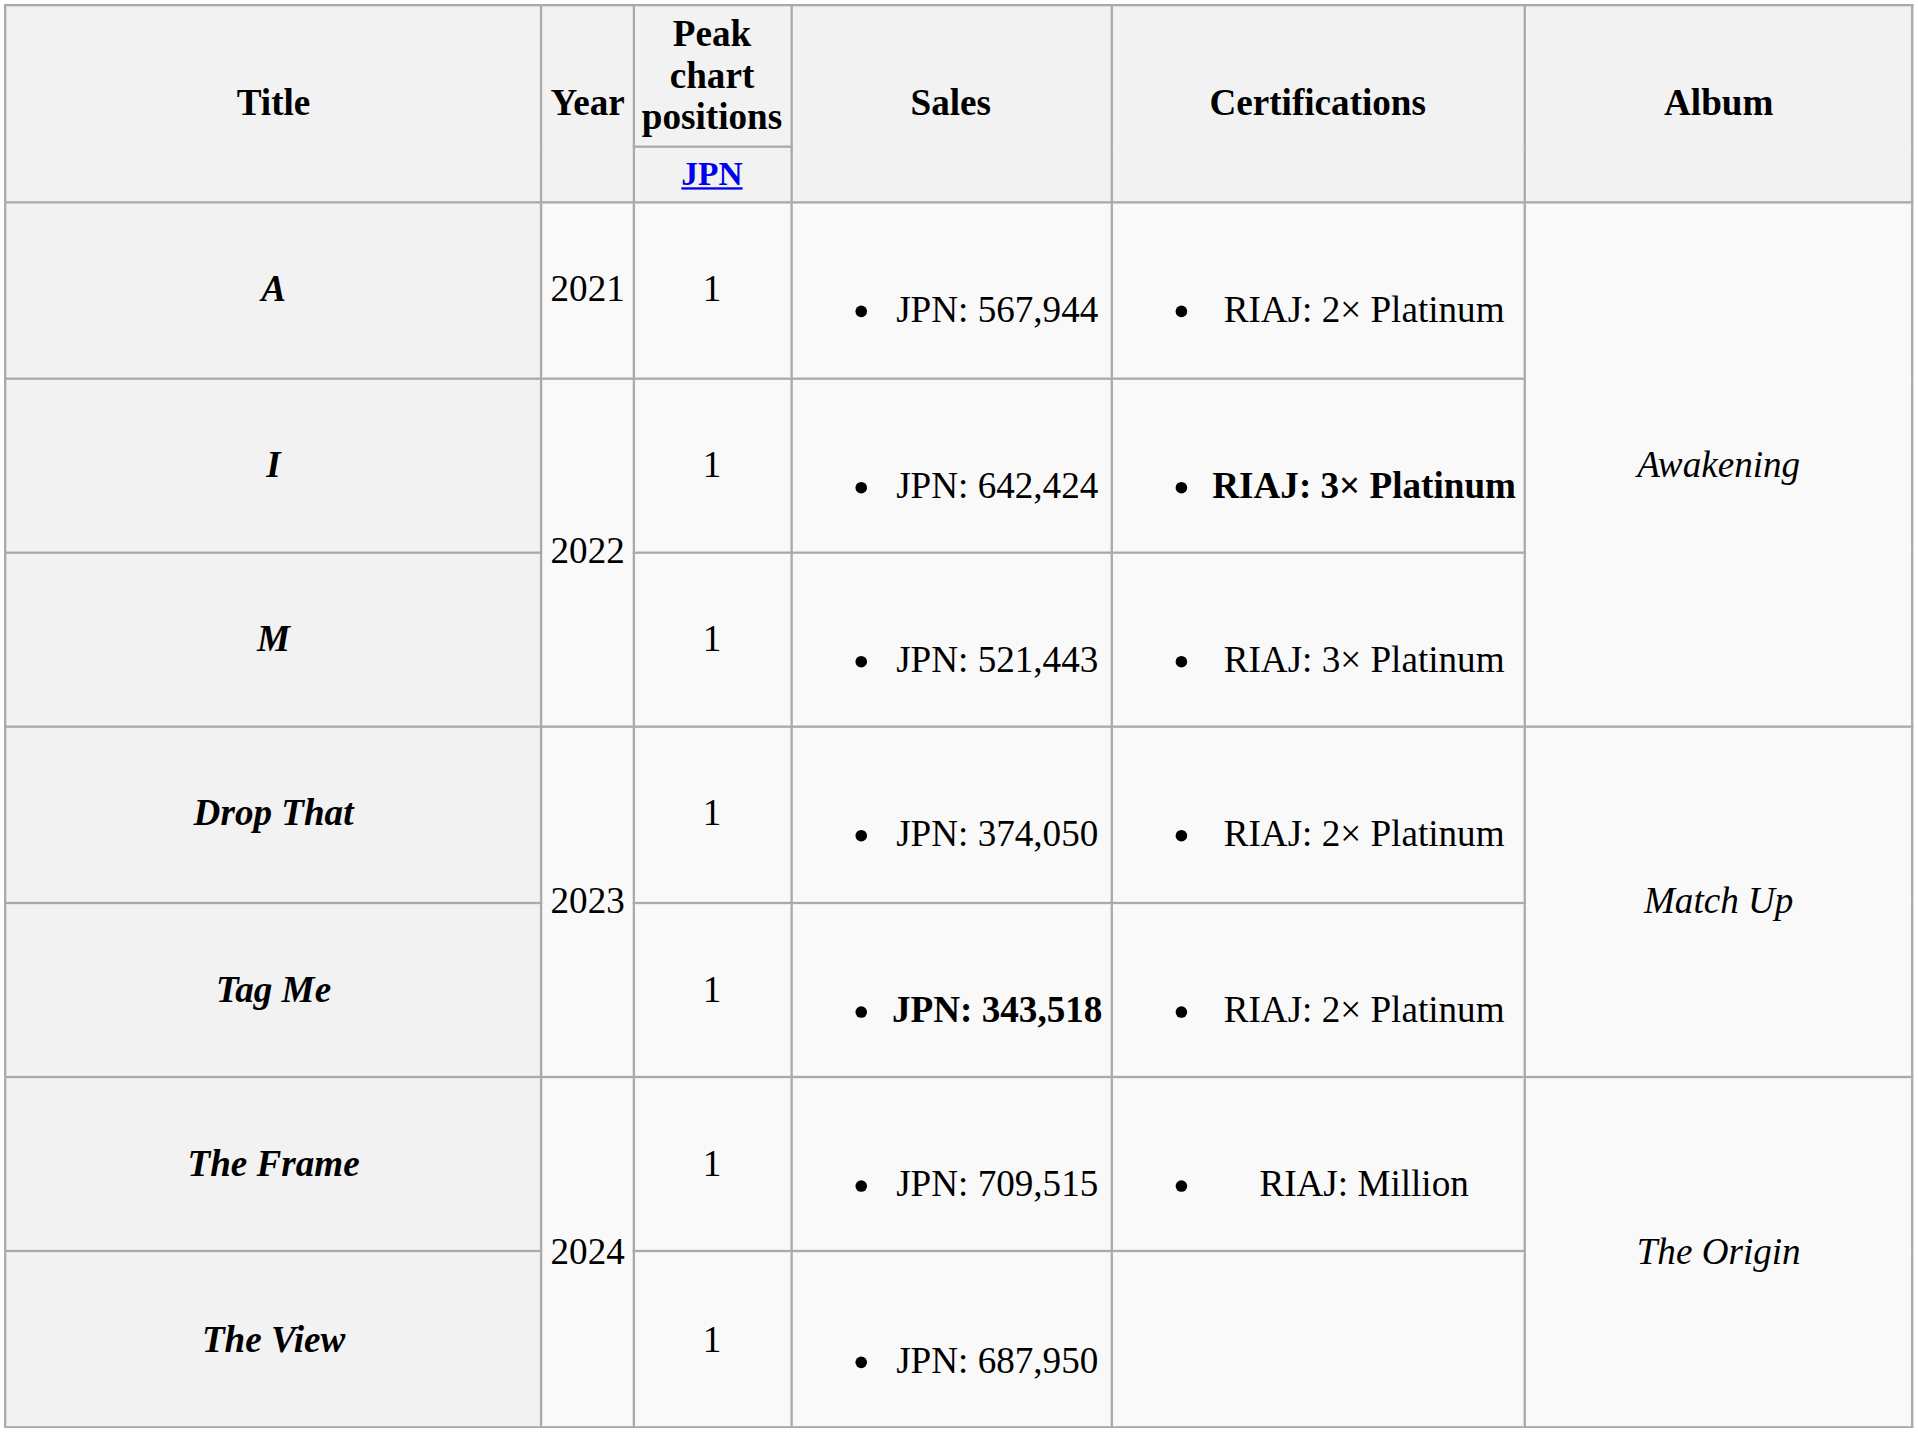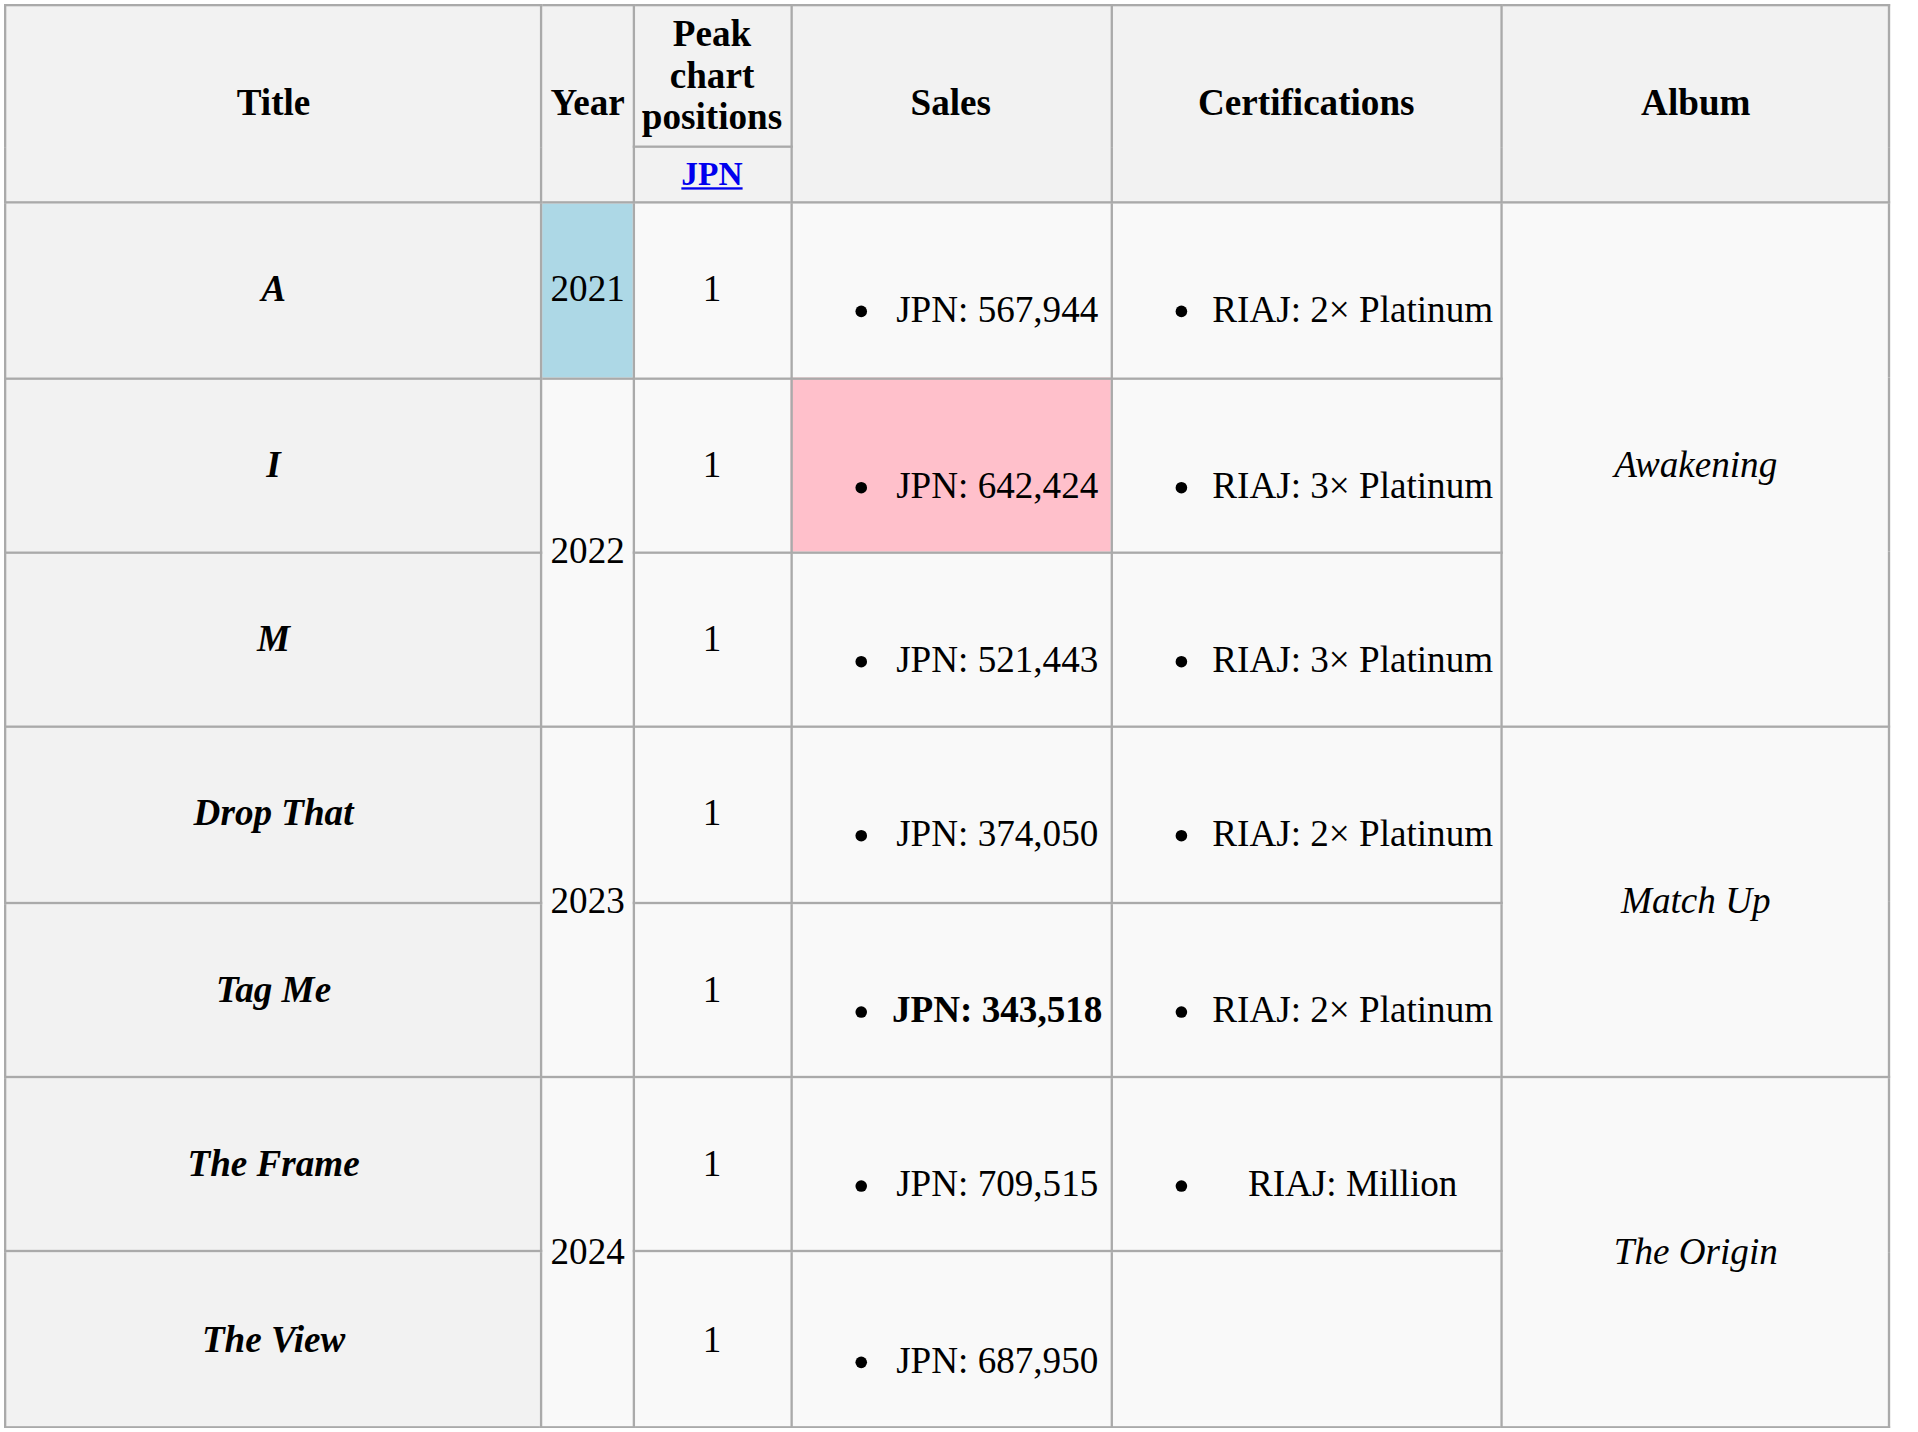(588, 289) no background -> (588, 289) lightblue background
(951, 486) no background -> (951, 486) pink background
(1318, 486) bold -> (1306, 486) normal
